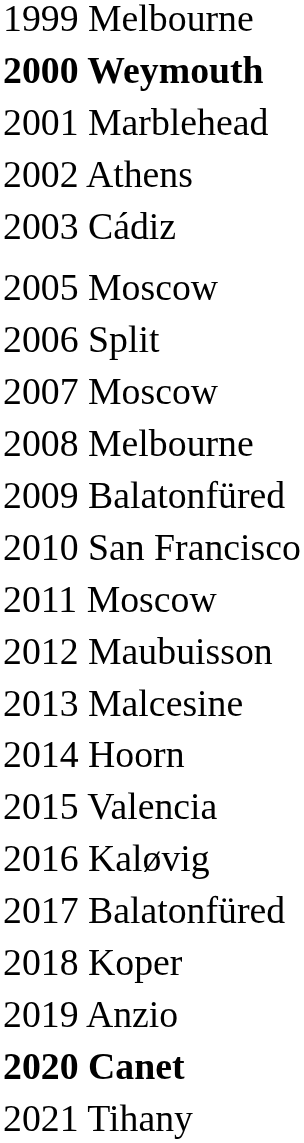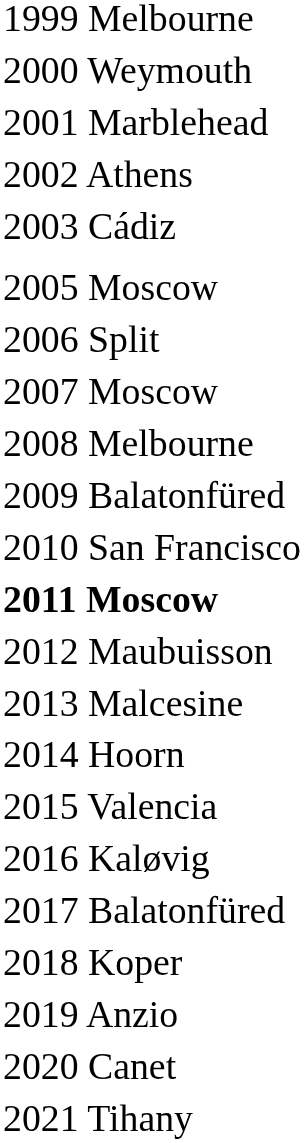(133, 70) bold -> (128, 70) normal
(110, 599) normal -> (111, 599) bold
(94, 1066) bold -> (90, 1066) normal
